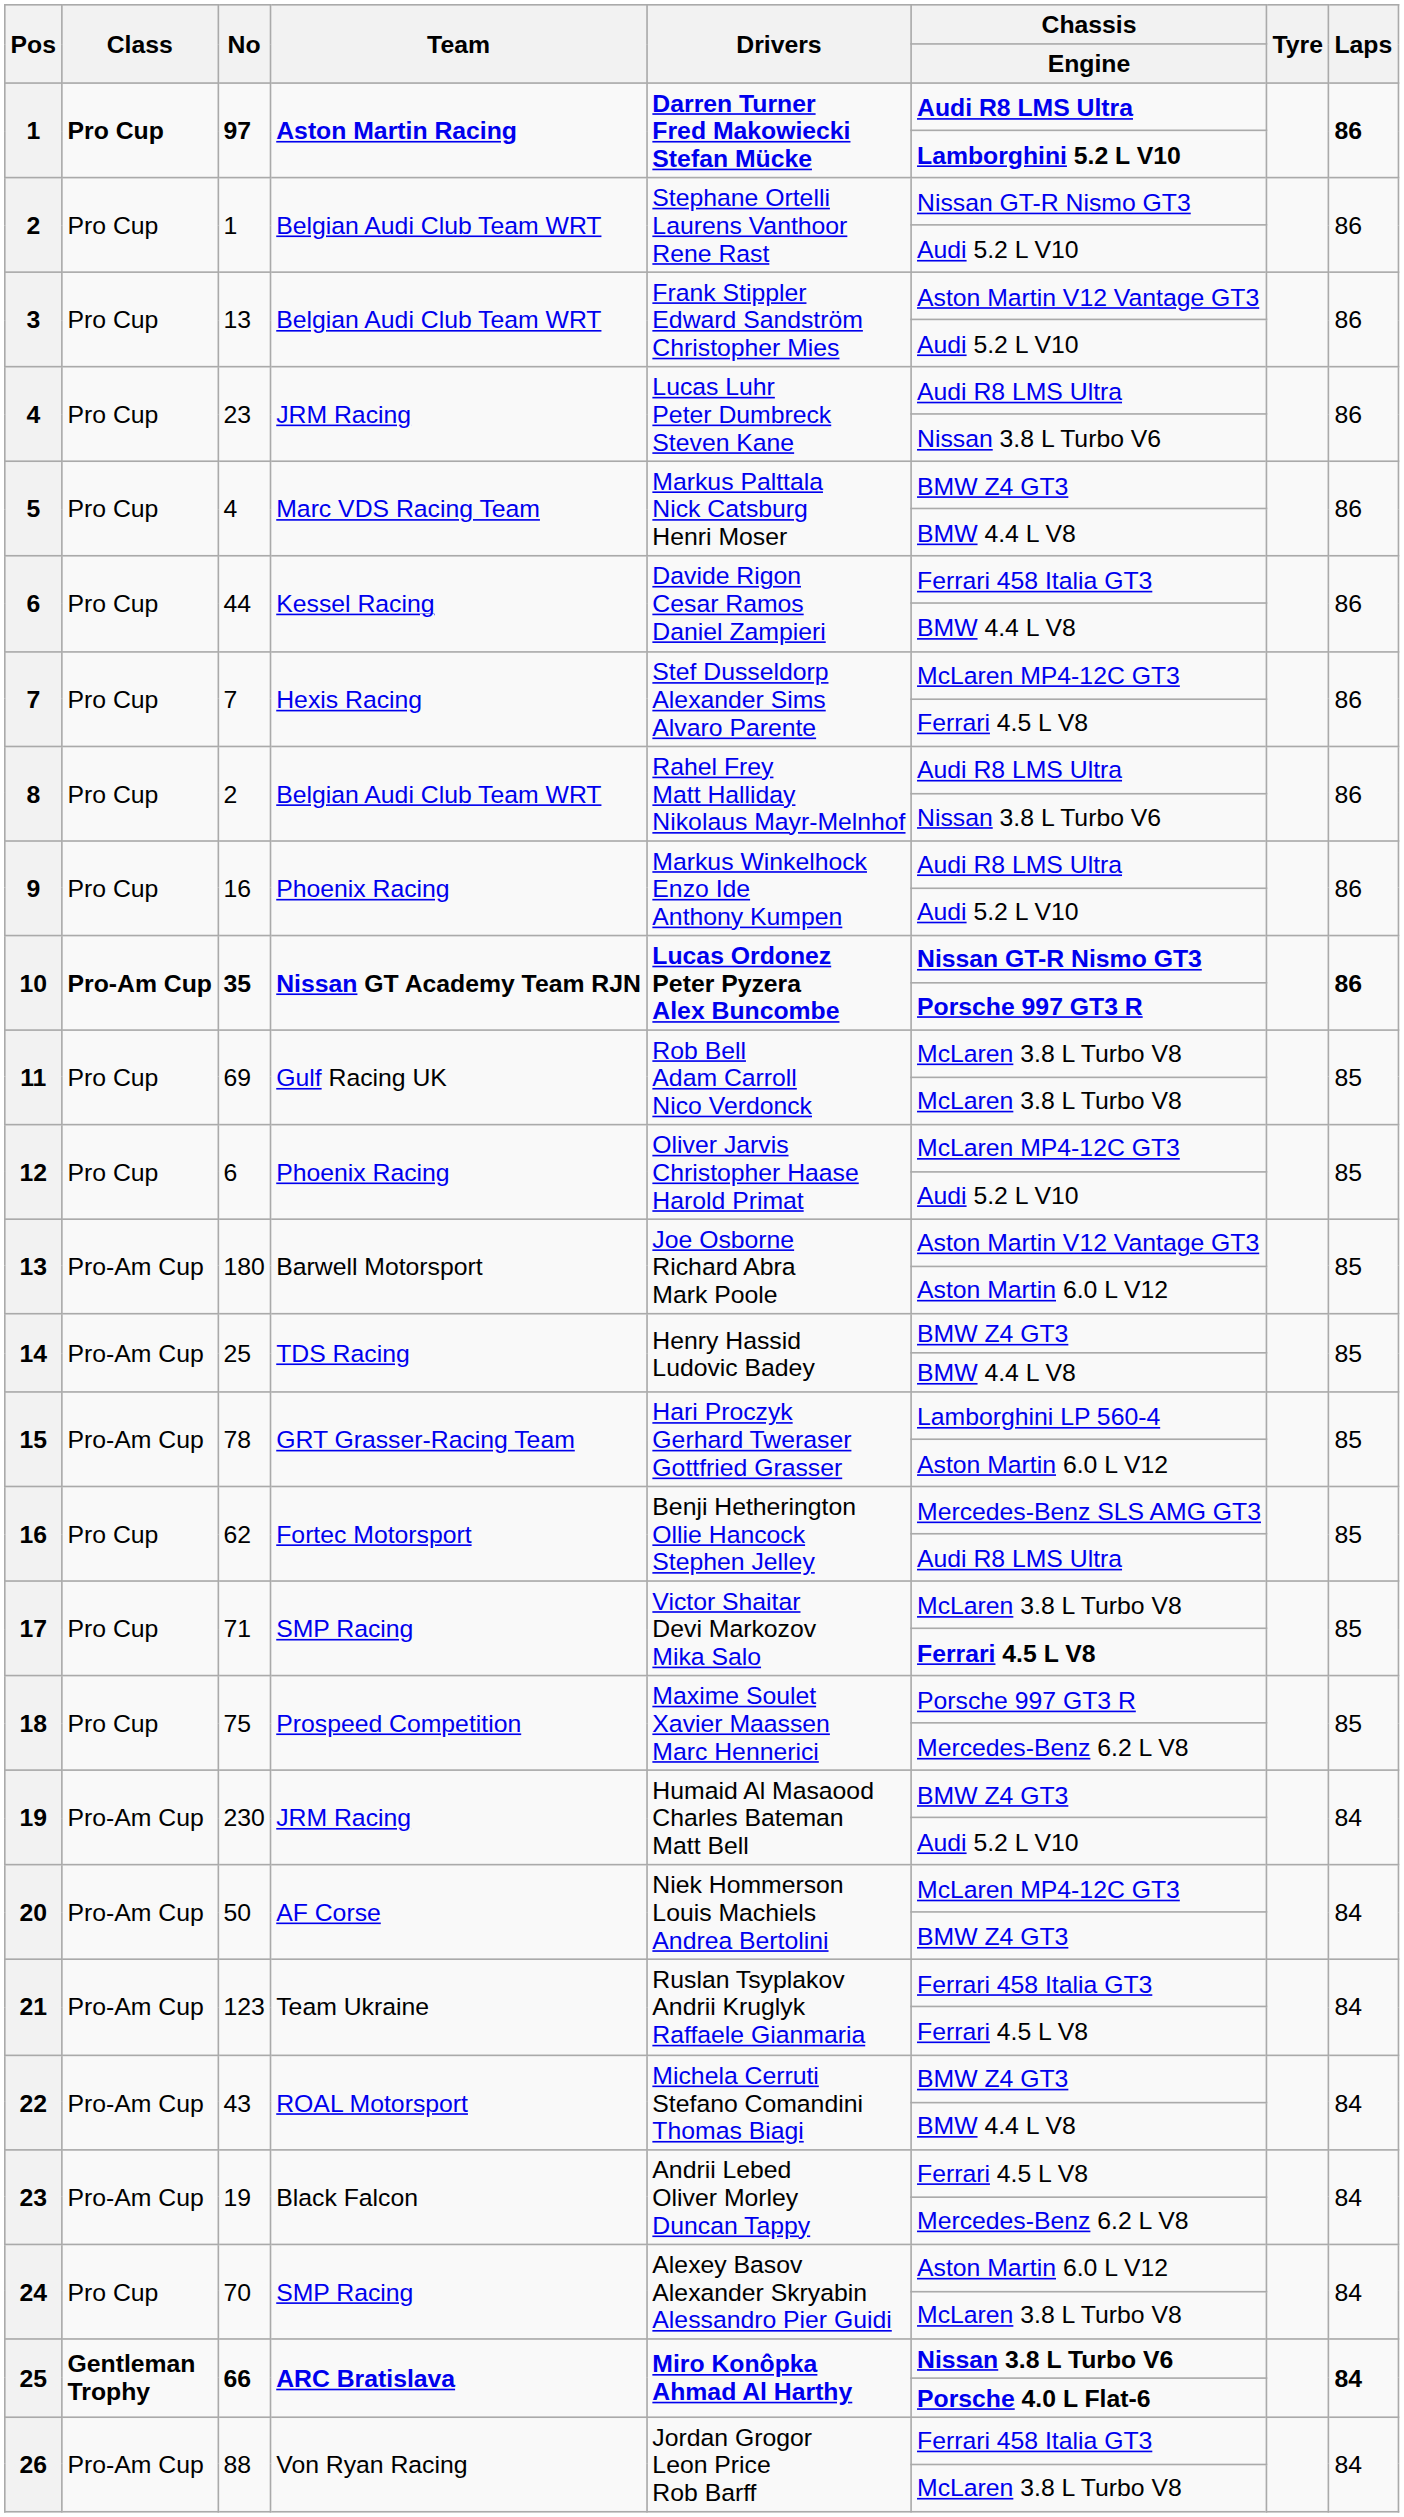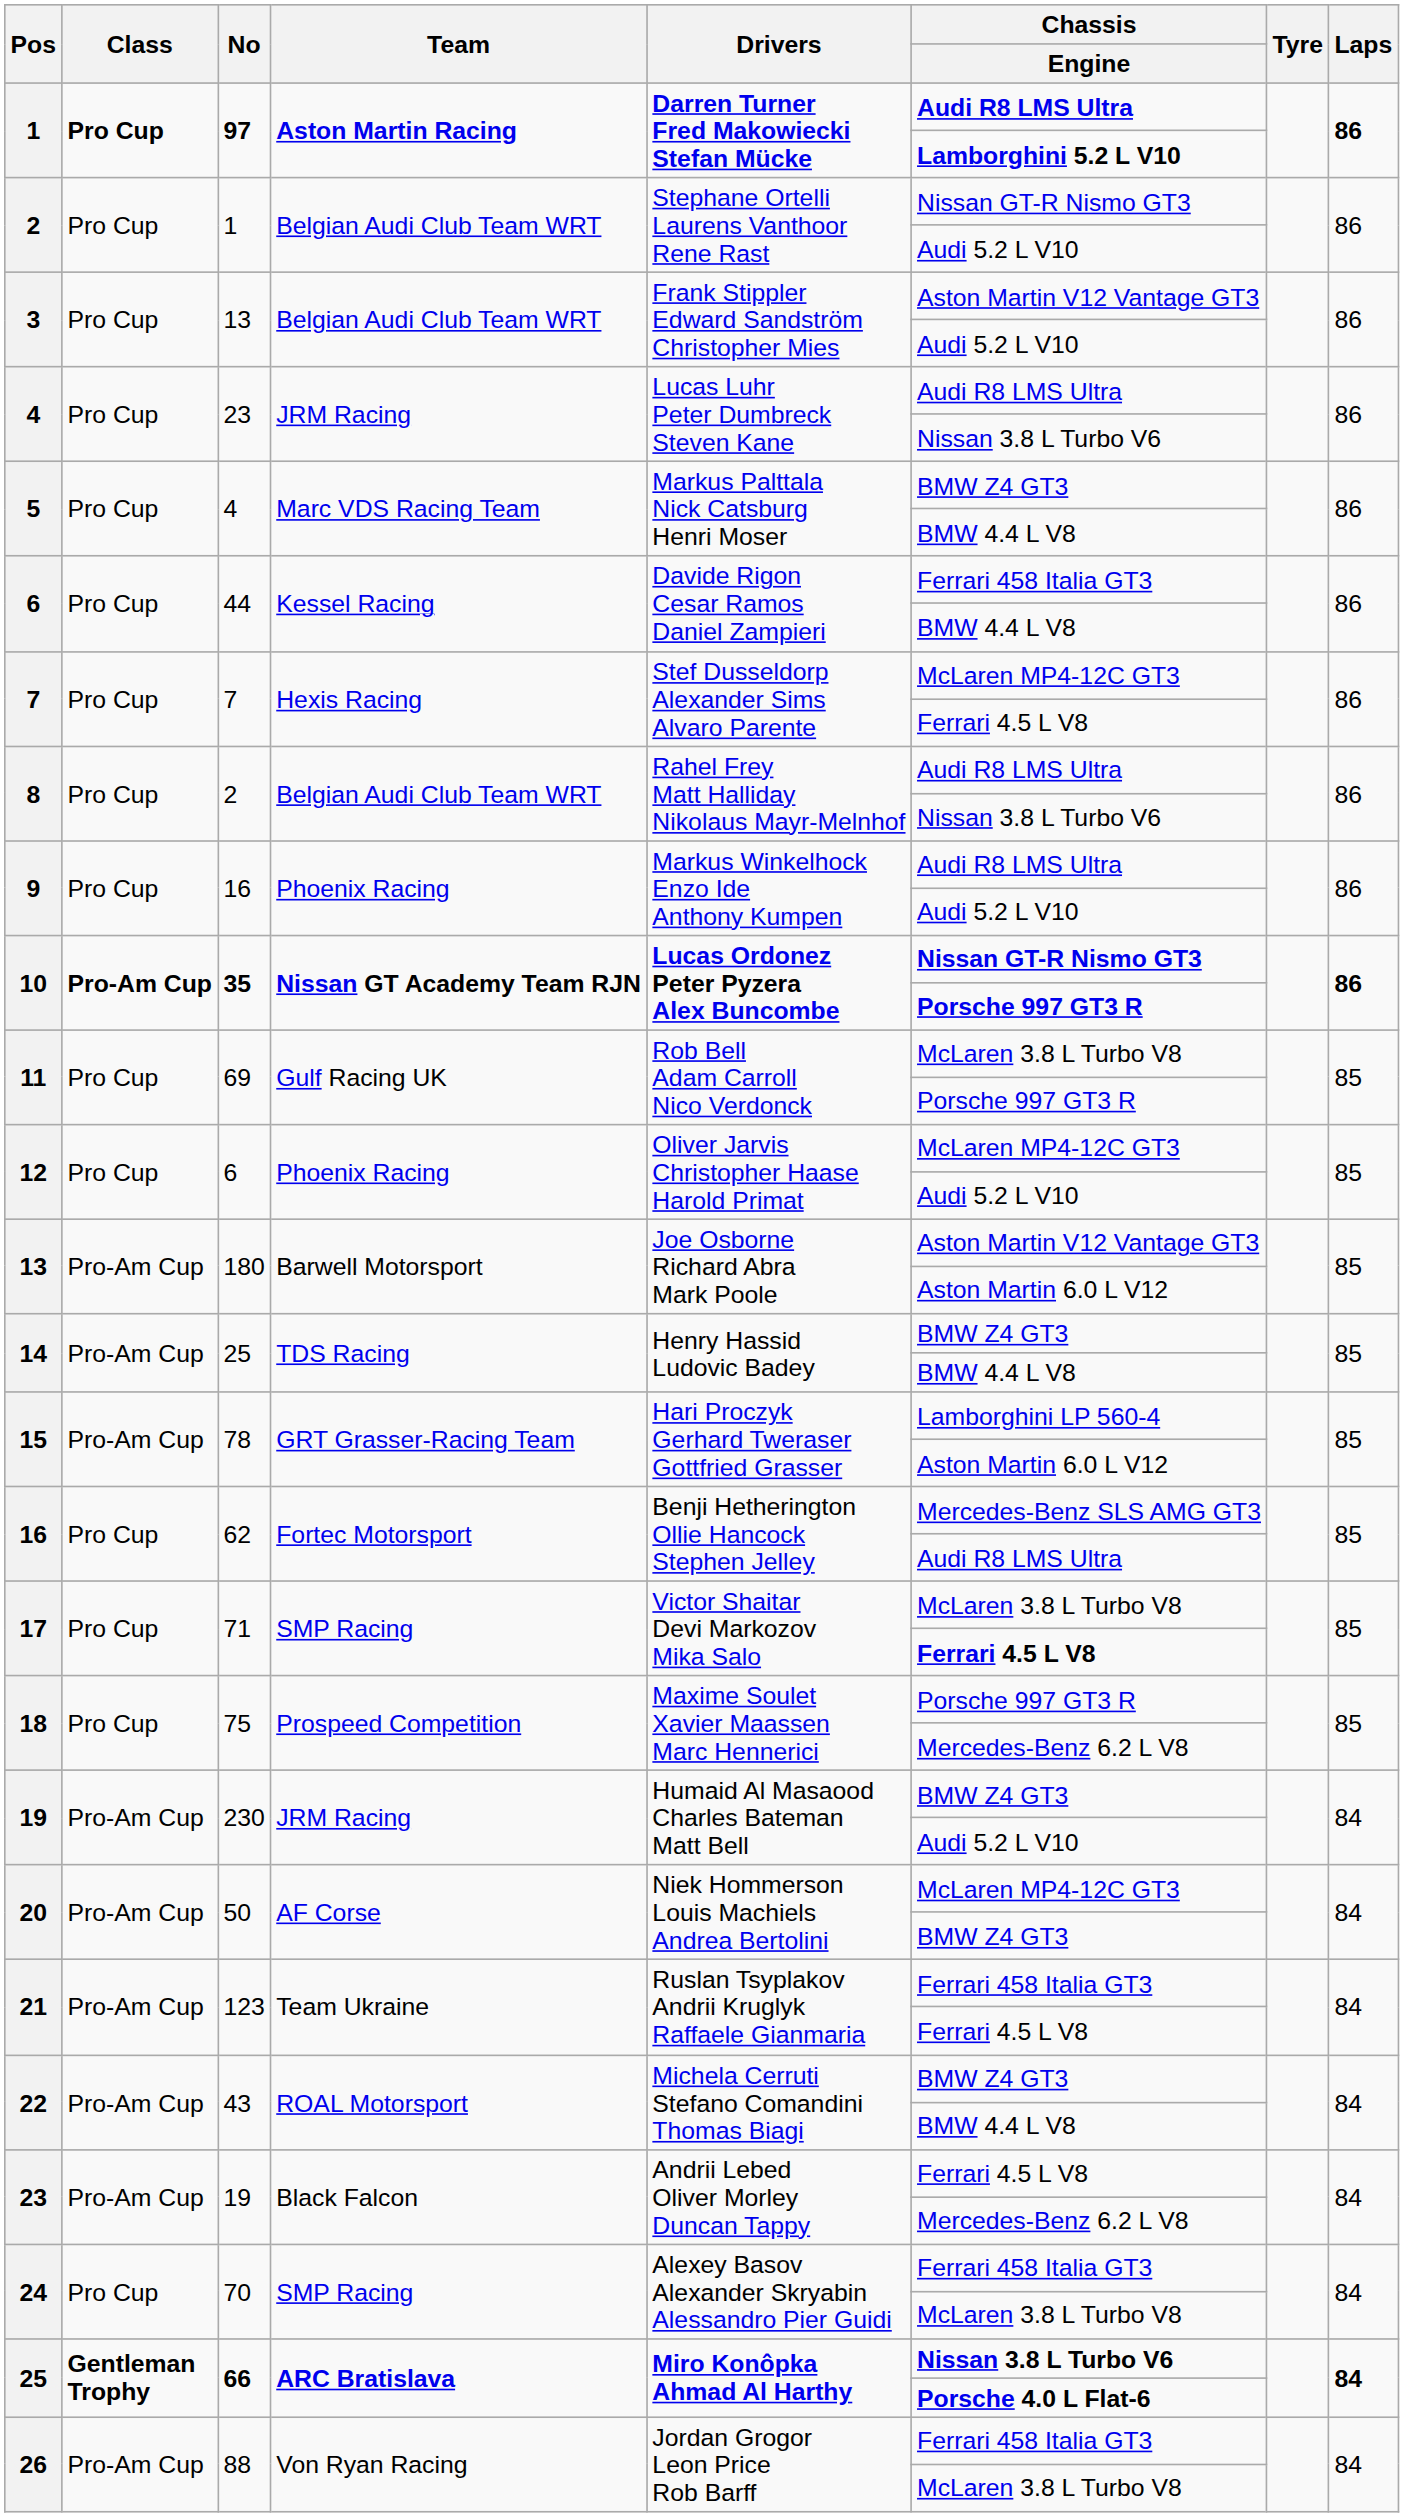(1049, 1101) McLaren 3.8 L Turbo V8 -> (1026, 1101) Porsche 997 GT3 R
(1043, 2268) Aston Martin 6.0 L V12 -> (1035, 2268) Ferrari 458 Italia GT3
